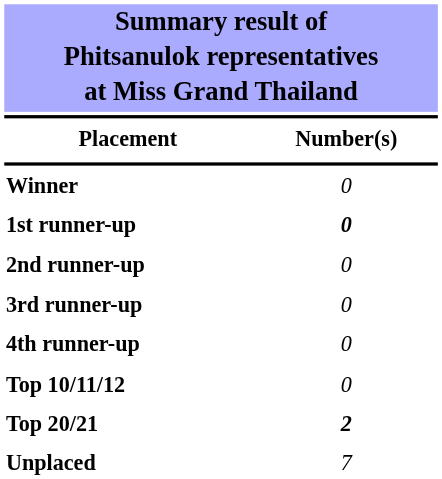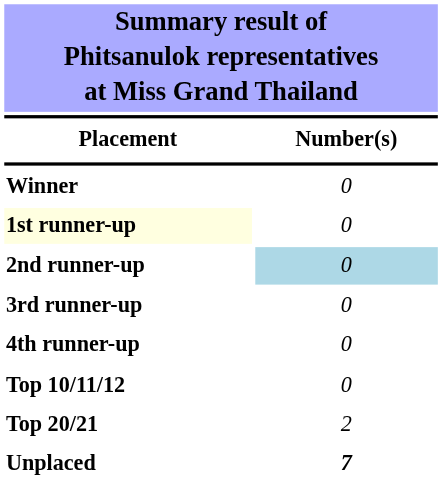(71, 225) no background -> (71, 225) lightyellow background
(346, 225) bold -> (346, 225) normal
(346, 265) no background -> (346, 265) lightblue background
(346, 424) bold -> (346, 424) normal
(346, 464) normal -> (346, 464) bold
